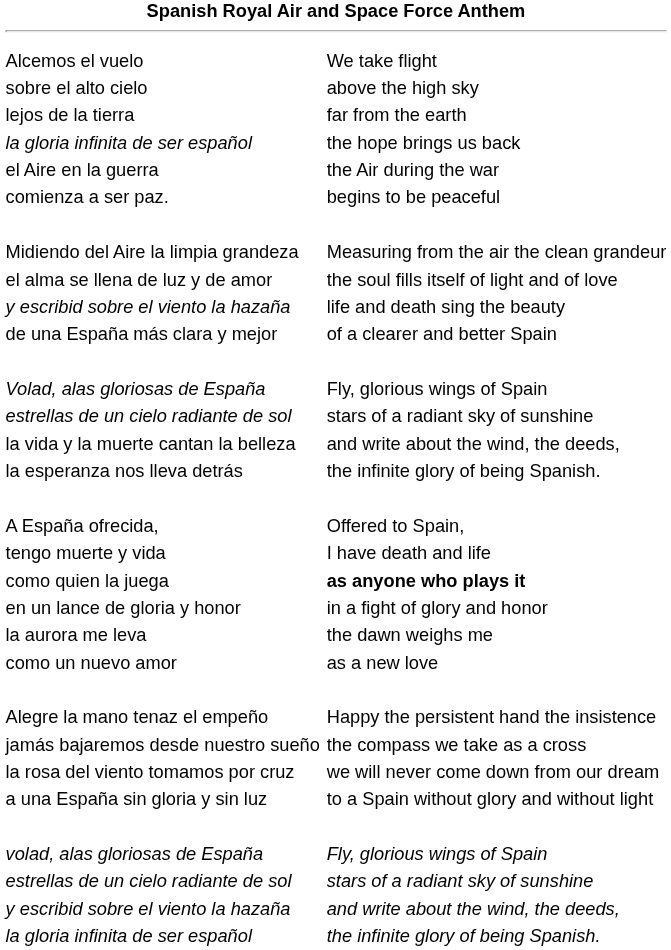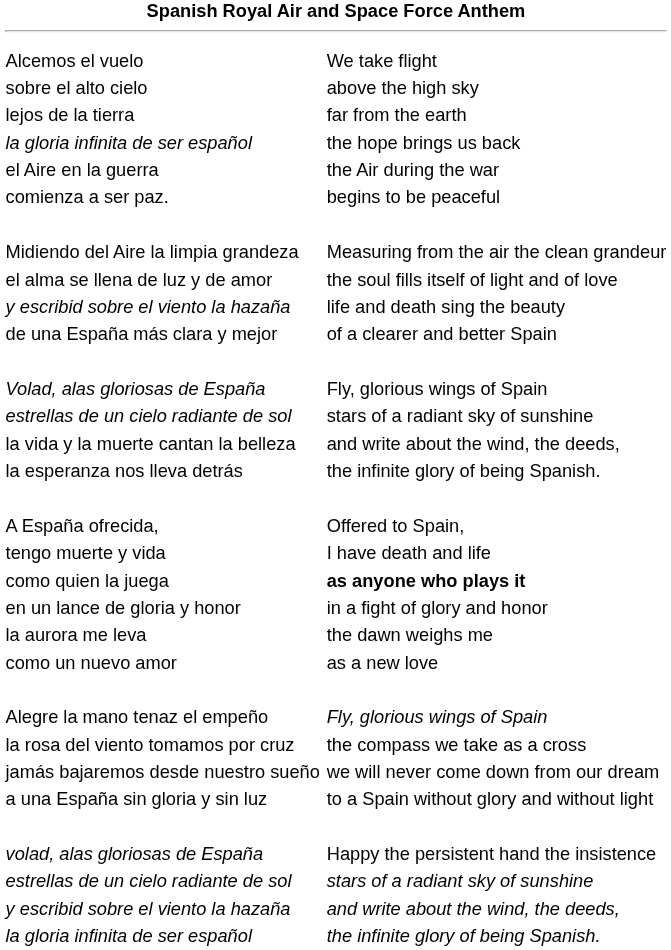(491, 717) Happy the persistent hand the insistence -> (437, 717) Fly, glorious wings of Spain
(163, 744) jamás bajaremos desde nuestro sueño -> (150, 744) la rosa del viento tomamos por cruz
(150, 772) la rosa del viento tomamos por cruz -> (163, 772) jamás bajaremos desde nuestro sueño
(437, 854) Fly, glorious wings of Spain -> (491, 854) Happy the persistent hand the insistence
